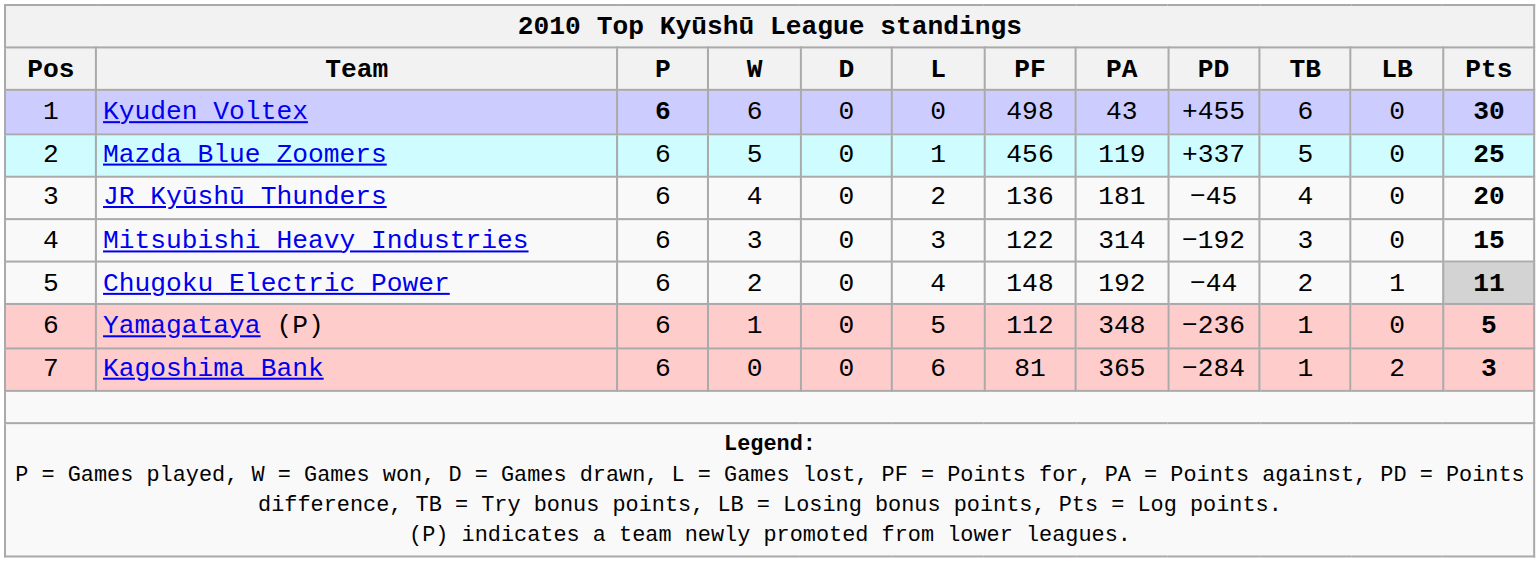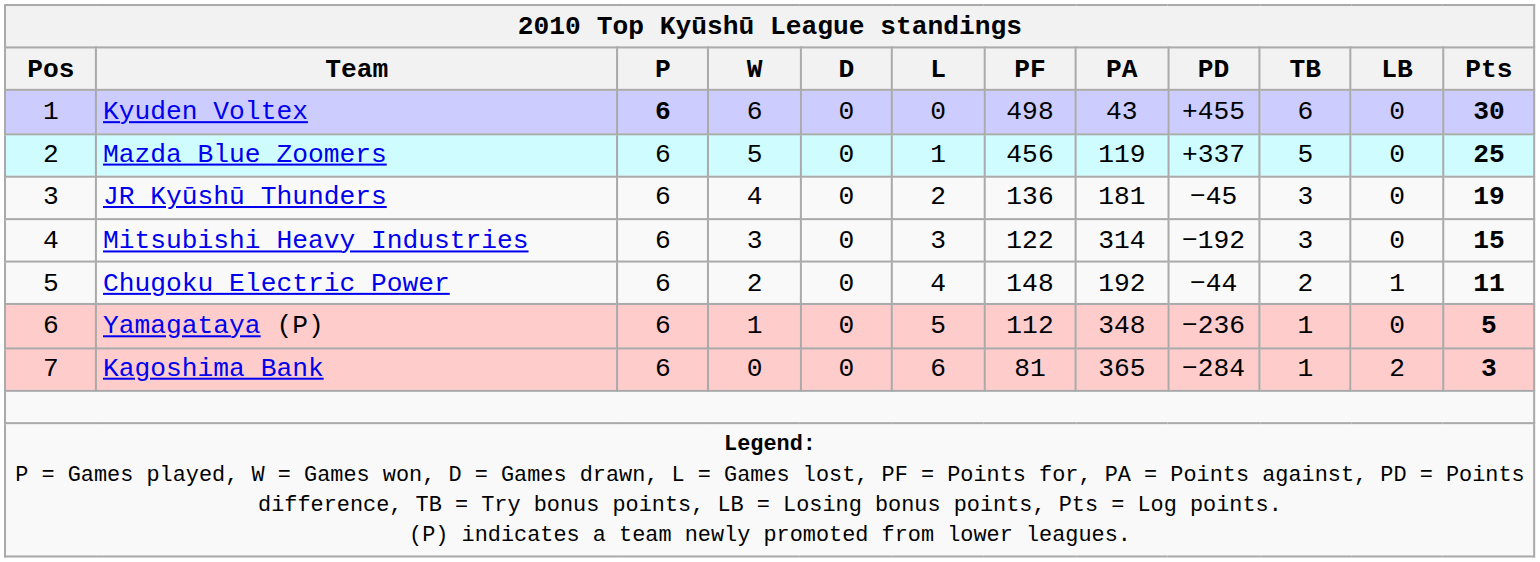(1305, 198) 4 -> (1305, 198) 3
(1489, 198) 20 -> (1489, 198) 19
(1489, 283) lightgrey background -> (1489, 283) no background
